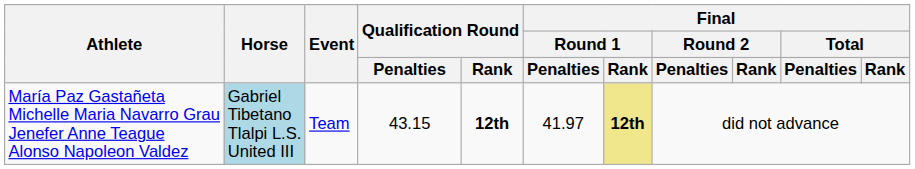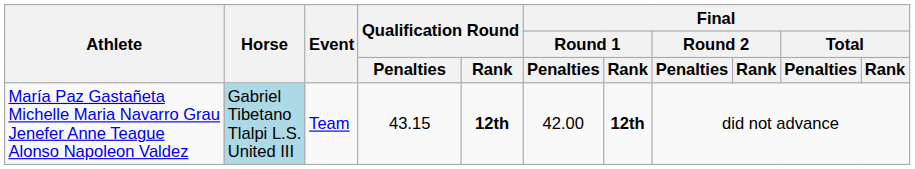(563, 124) 41.97 -> (563, 124) 42.00
(628, 124) khaki background -> (628, 124) no background
